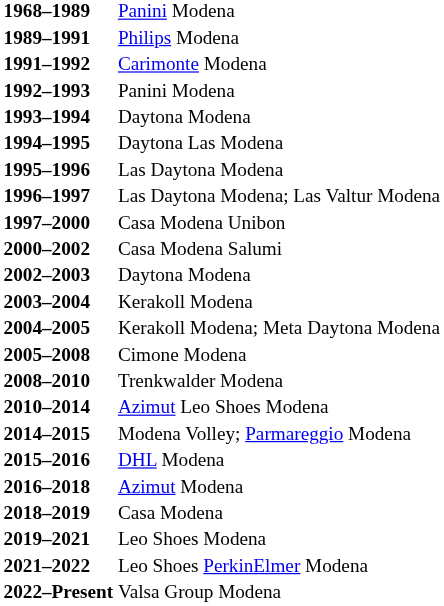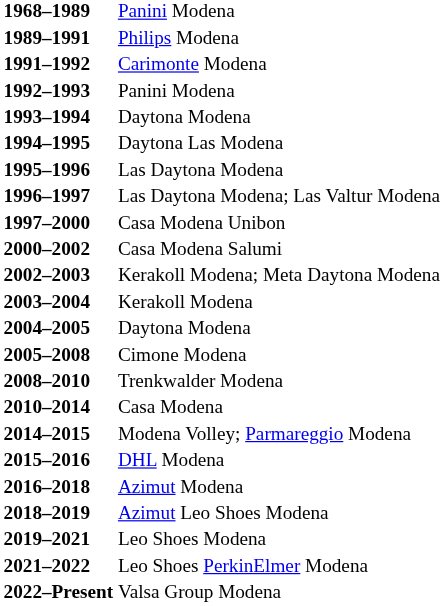(184, 275) Daytona Modena -> (279, 275) Kerakoll Modena; Meta Daytona Modena
(279, 328) Kerakoll Modena; Meta Daytona Modena -> (184, 328) Daytona Modena
(223, 407) Azimut Leo Shoes Modena -> (170, 407) Casa Modena
(170, 512) Casa Modena -> (223, 512) Azimut Leo Shoes Modena
